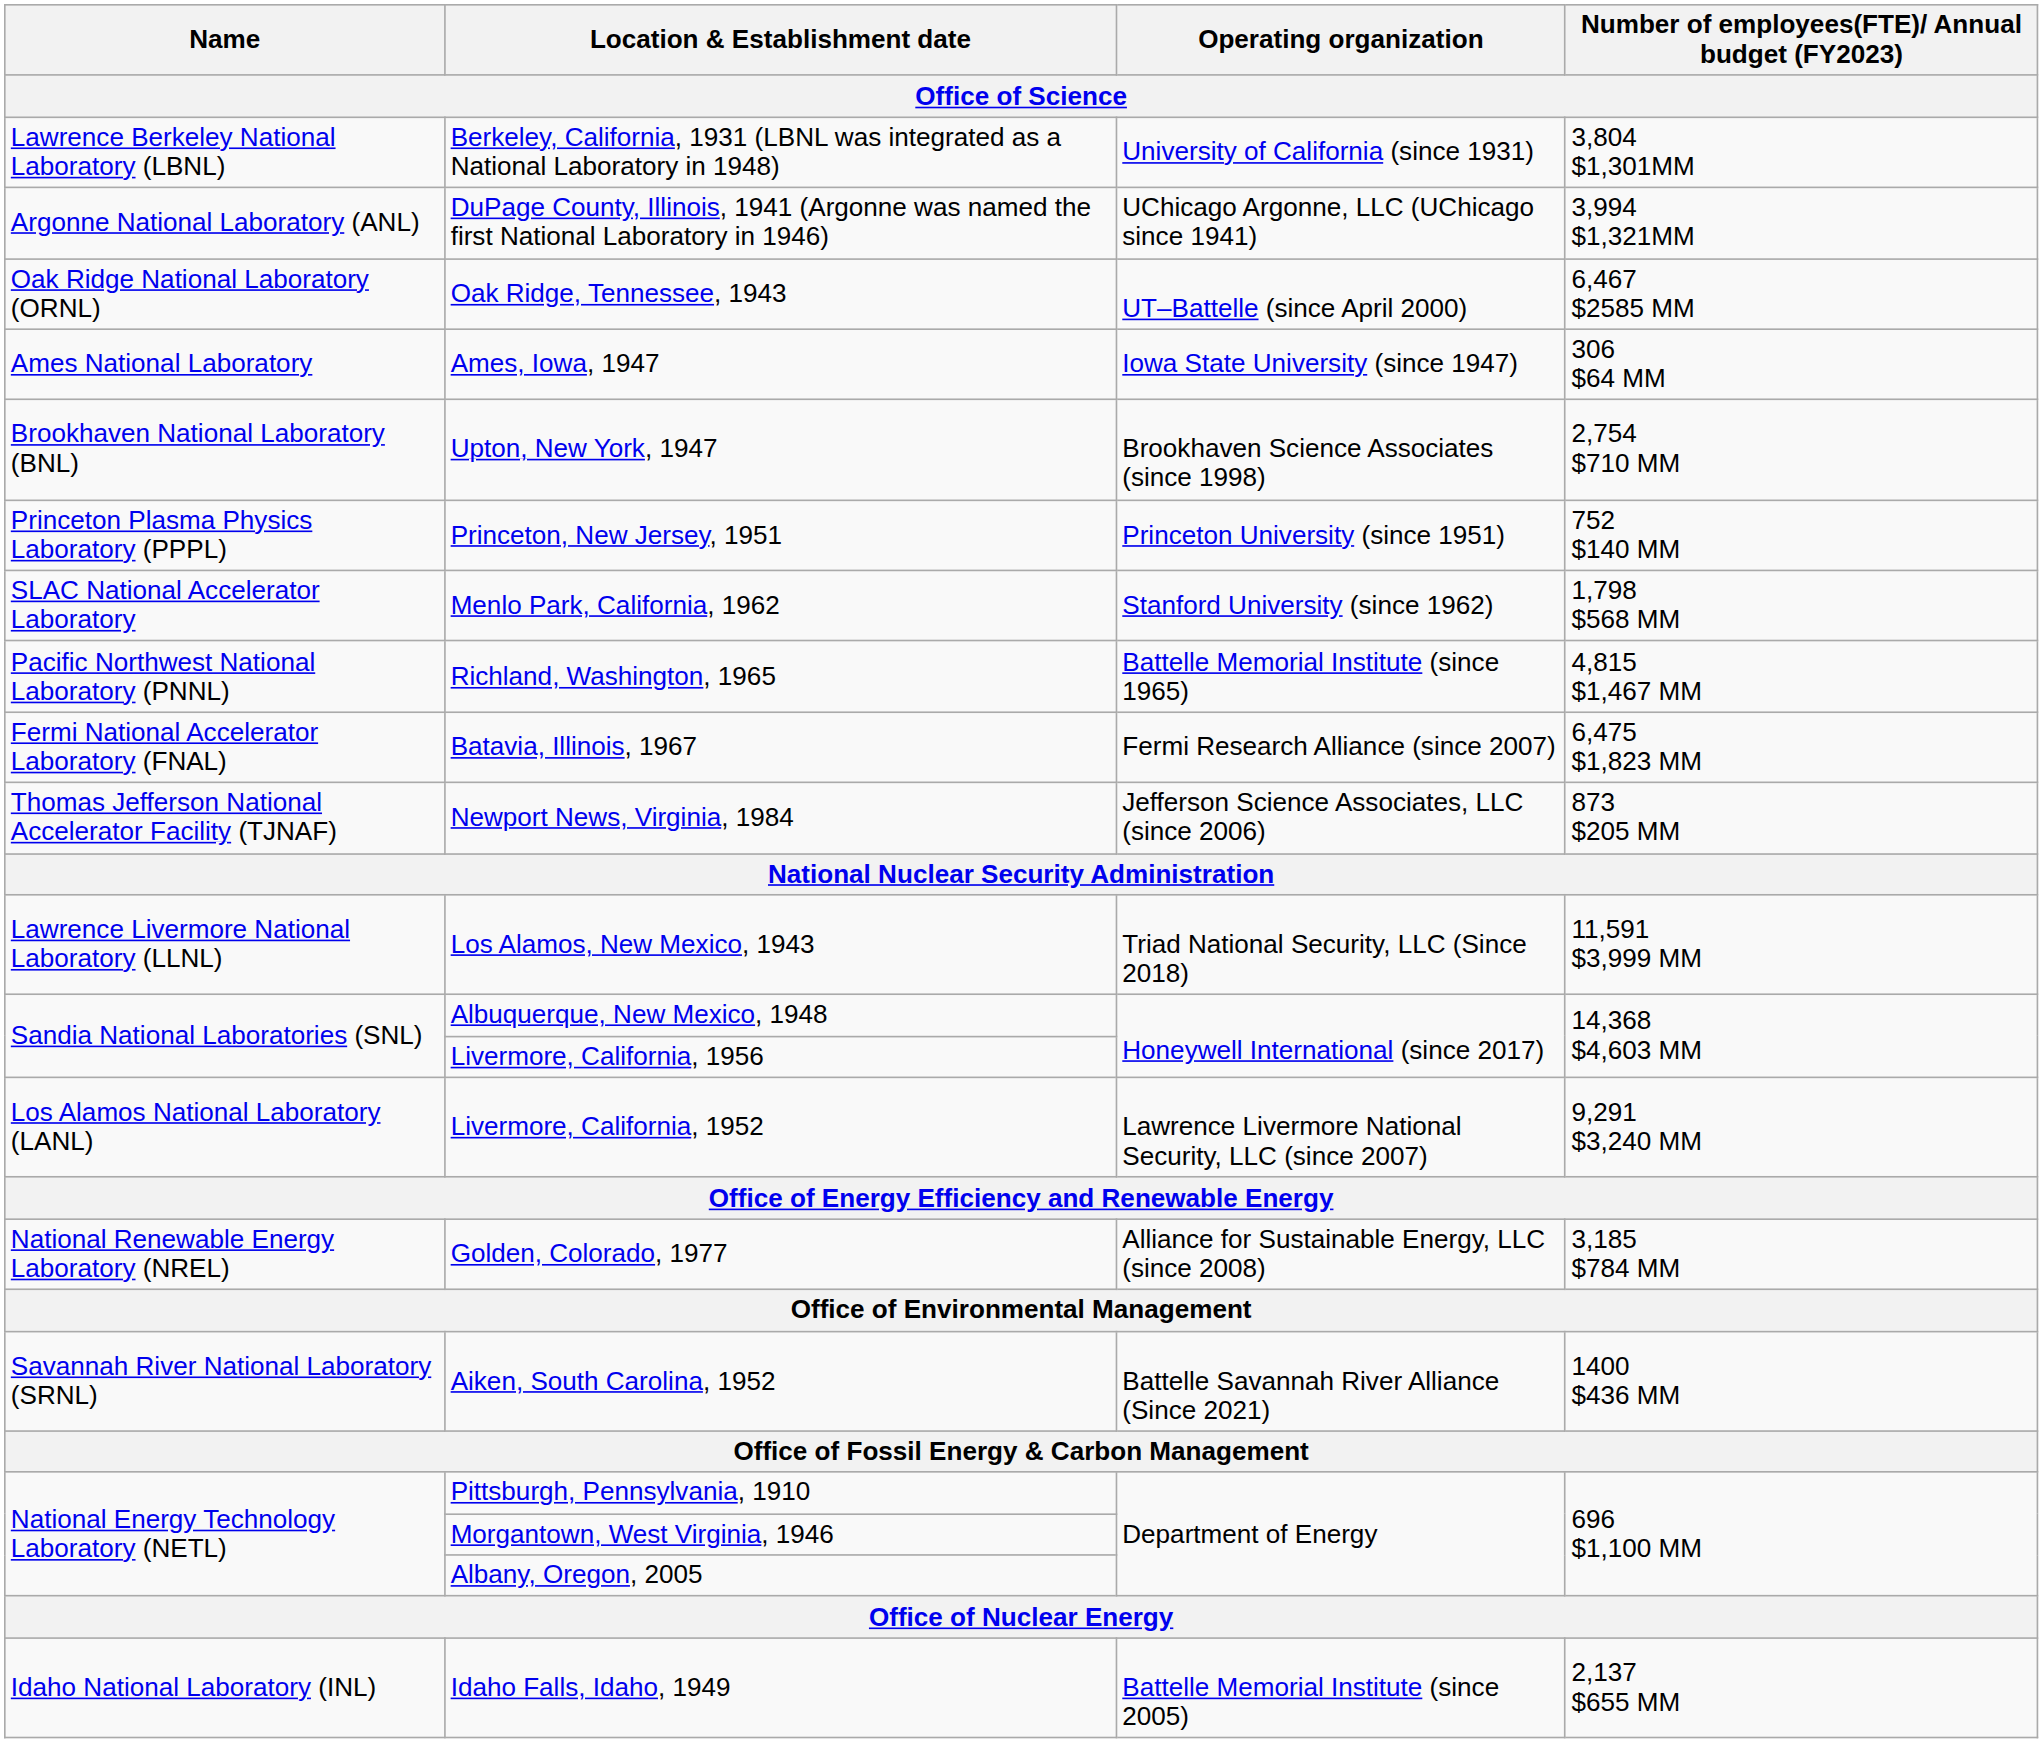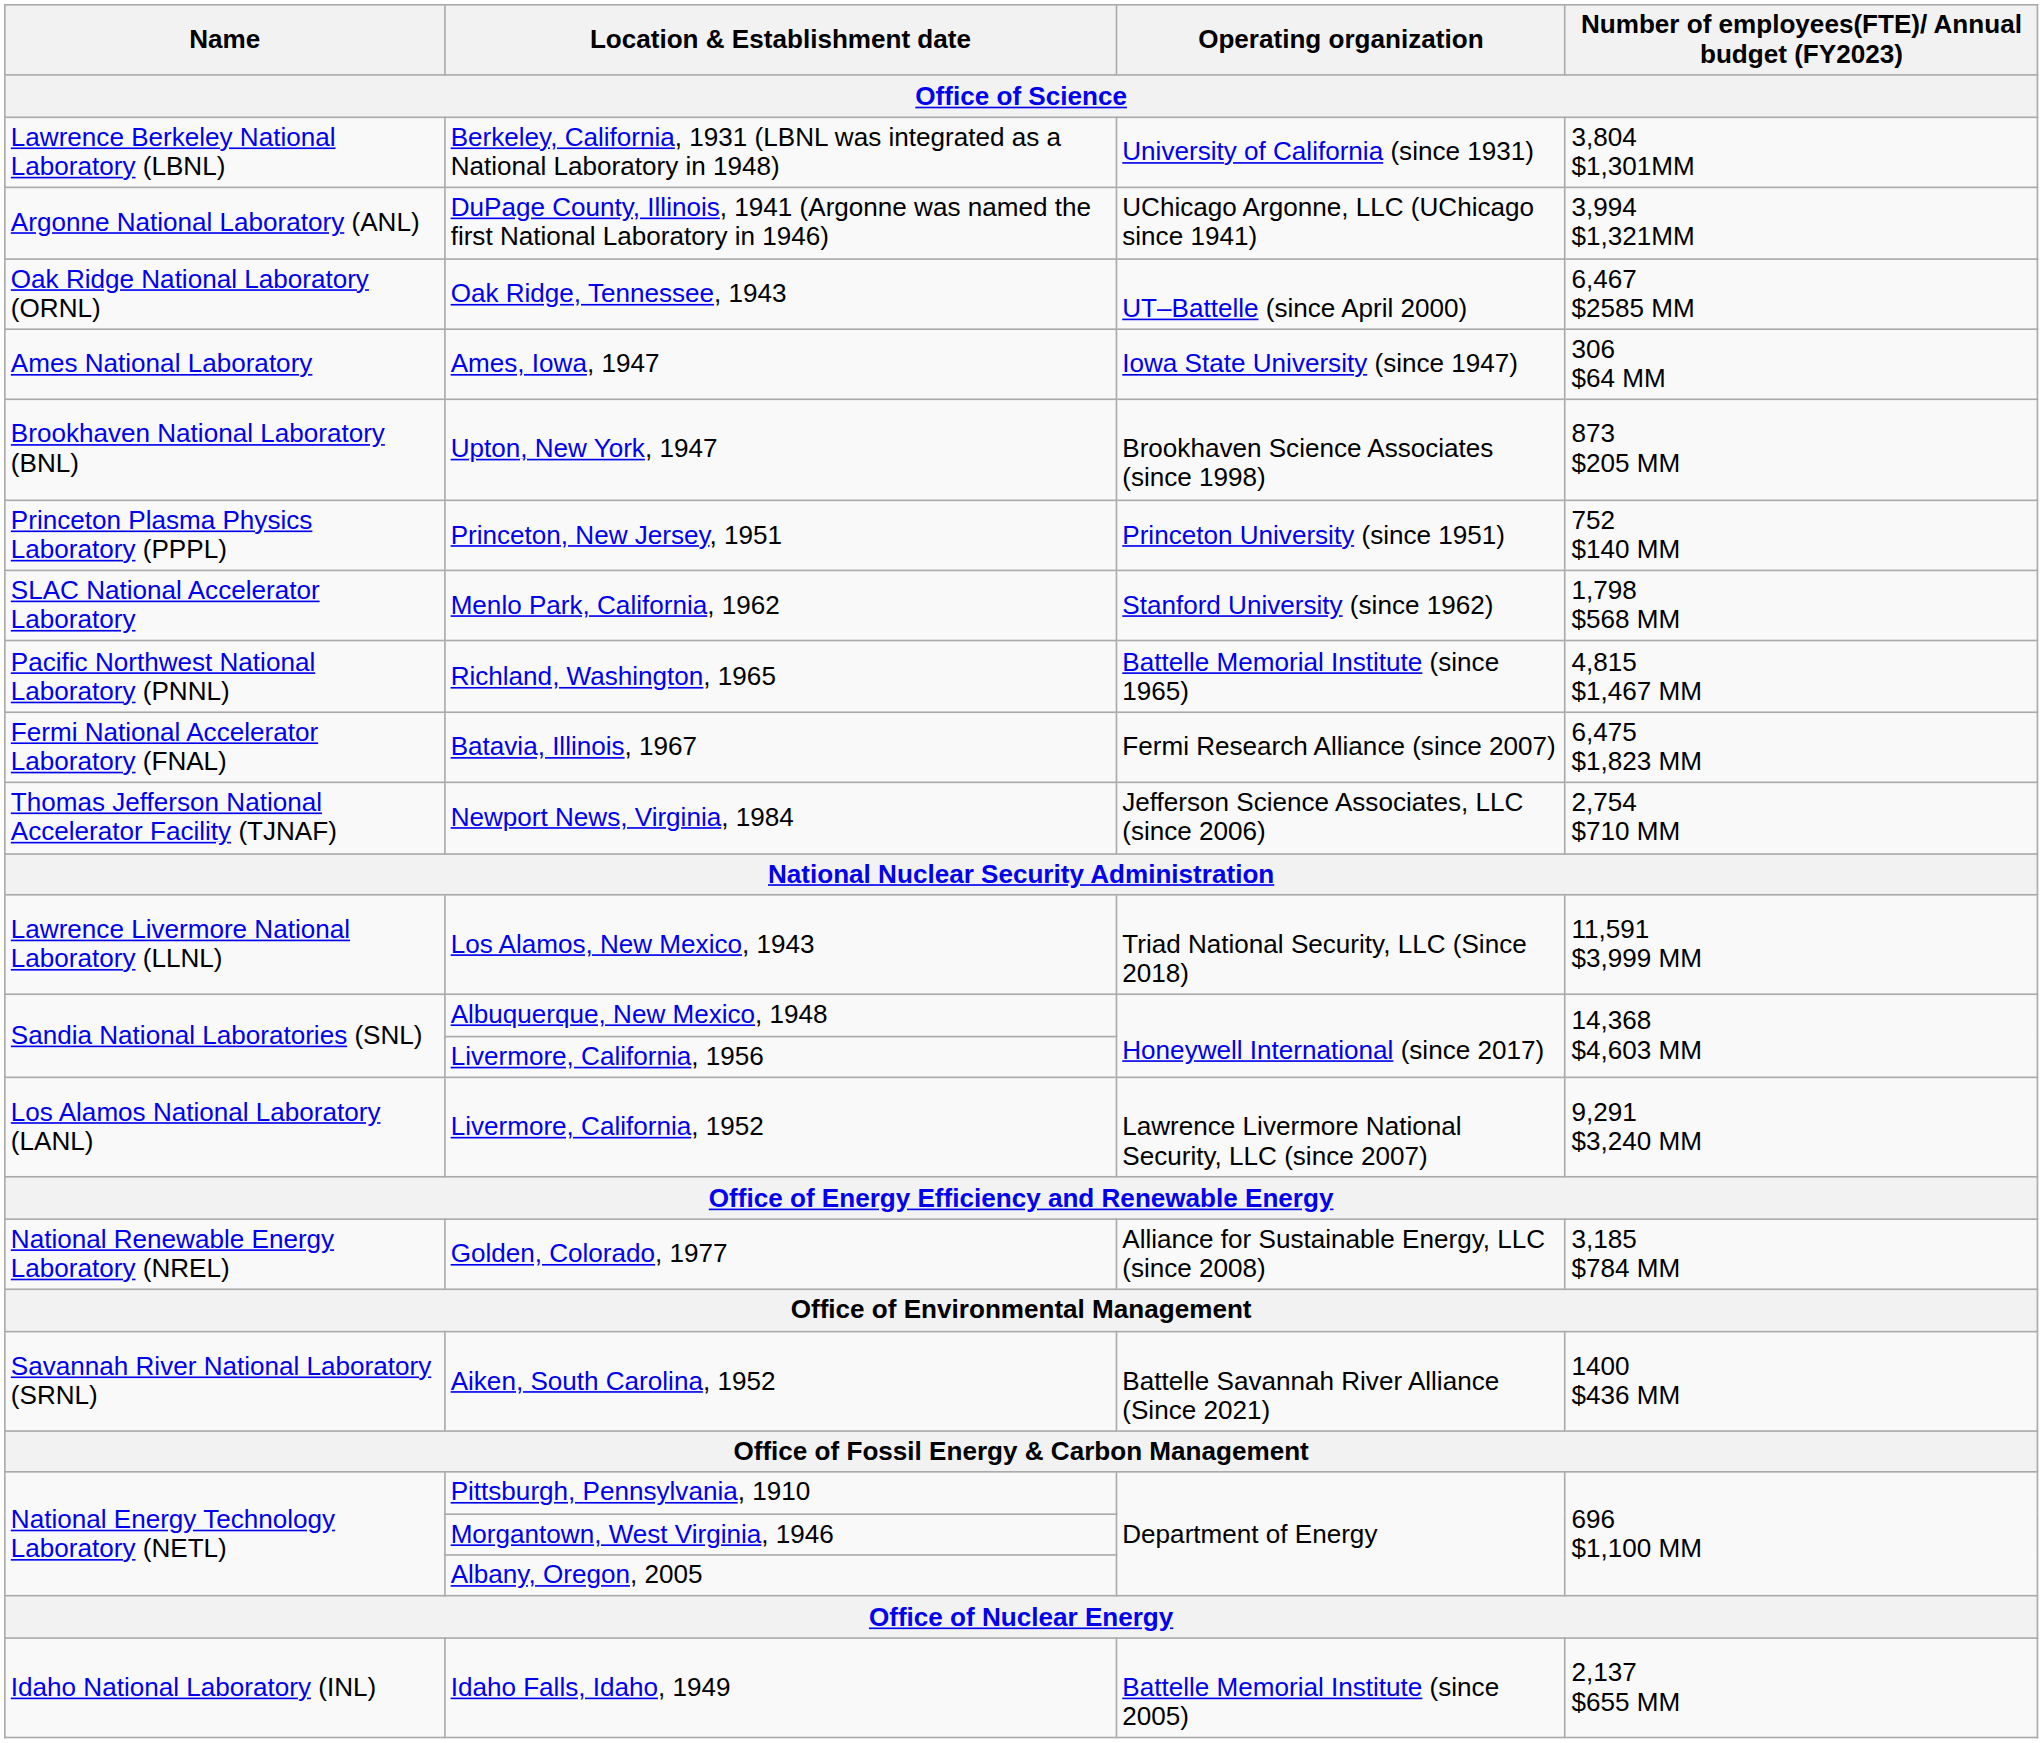(1626, 449) 2,754 $710 MM -> (1626, 449) 873 $205 MM
(1626, 817) 873 $205 MM -> (1626, 817) 2,754 $710 MM
